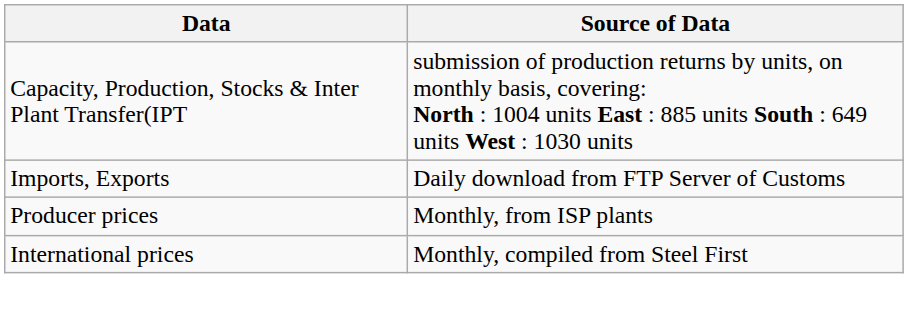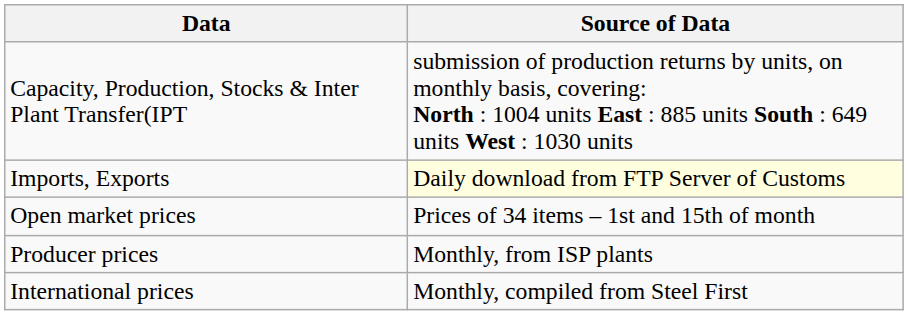(629, 178) no background -> (629, 178) lightyellow background
+ row: (103, 215)
